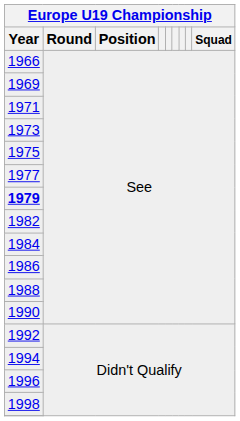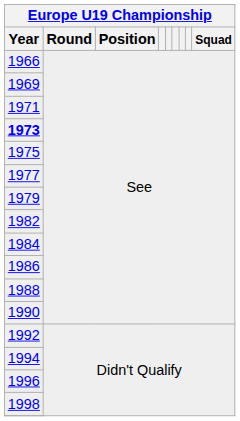(24, 130) normal -> (24, 130) bold
(24, 198) bold -> (24, 198) normal
